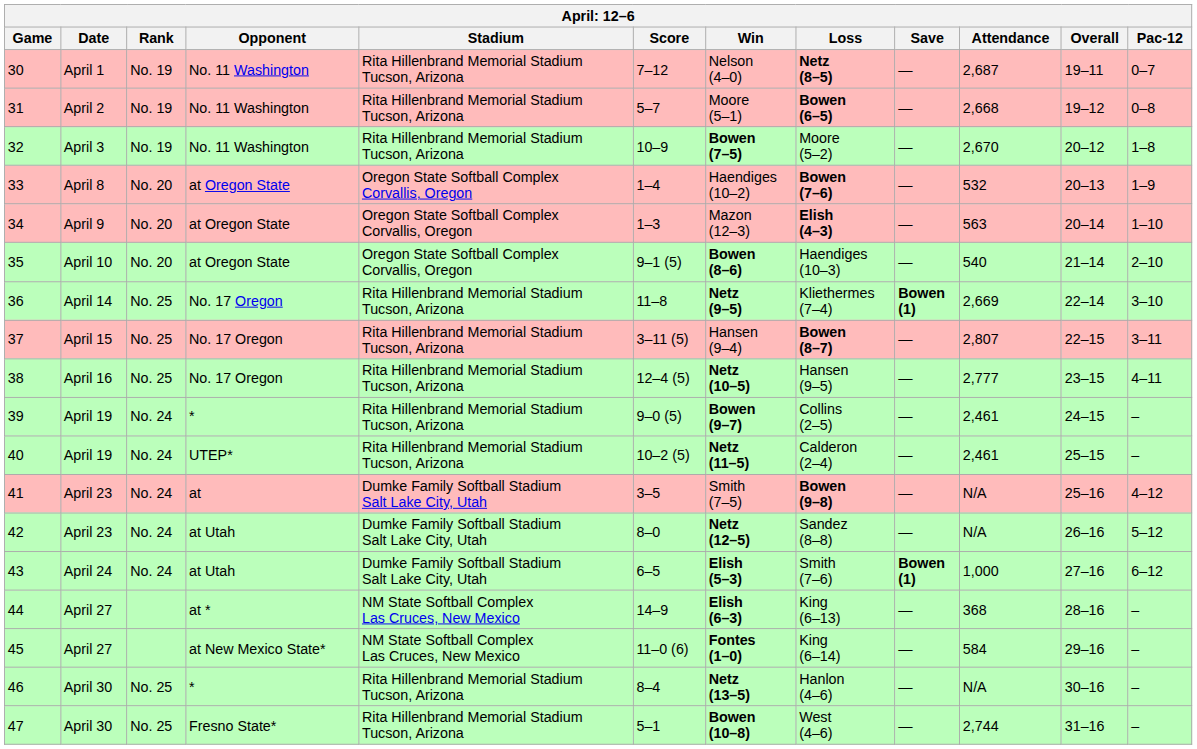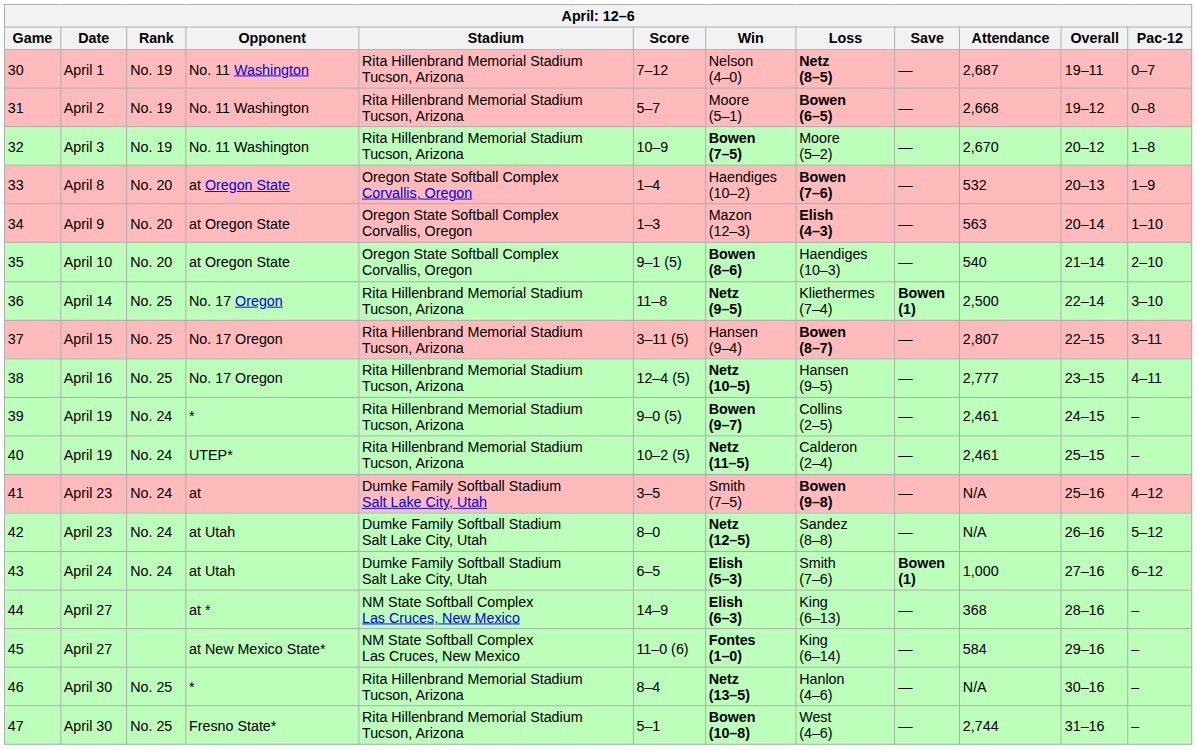(981, 301) 2,669 -> (981, 301) 2,500
